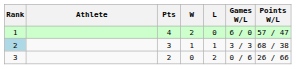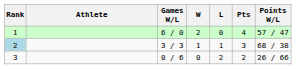columns swapped: (169, 15) <-> (241, 15)
